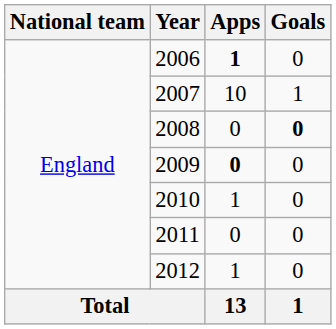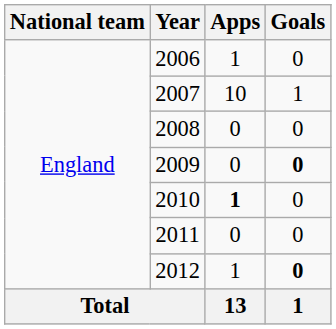(235, 57) bold -> (235, 57) normal
(298, 128) bold -> (298, 128) normal
(235, 164) bold -> (235, 164) normal
(298, 164) normal -> (298, 164) bold
(235, 199) normal -> (235, 199) bold
(298, 270) normal -> (298, 270) bold
